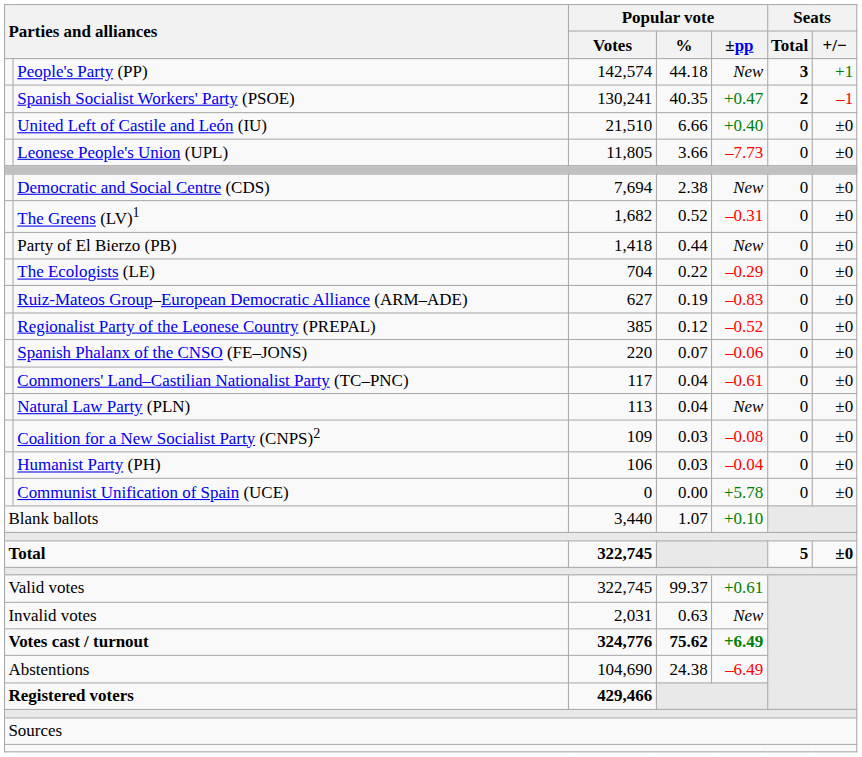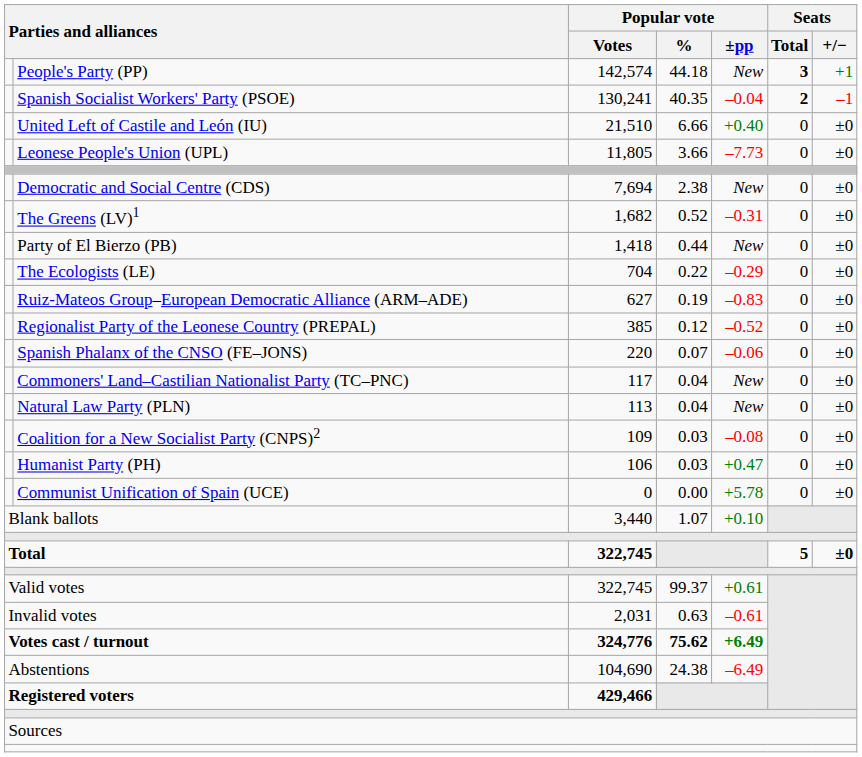(744, 98) +0.47 -> (744, 98) –0.04
(744, 380) –0.61 -> (748, 380) New
(744, 465) –0.04 -> (744, 465) +0.47
(748, 615) New -> (744, 615) –0.61
